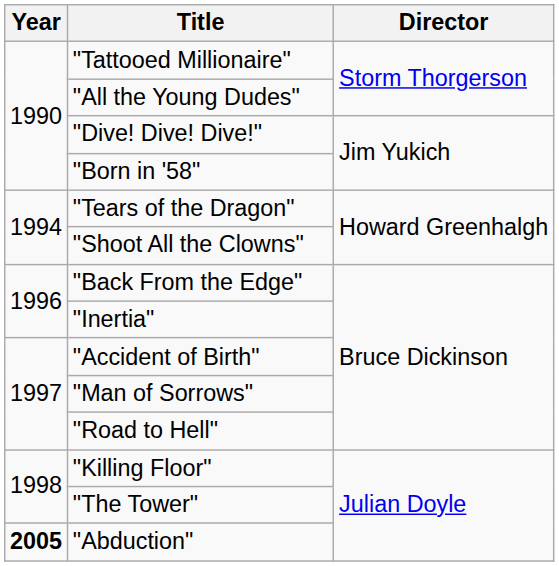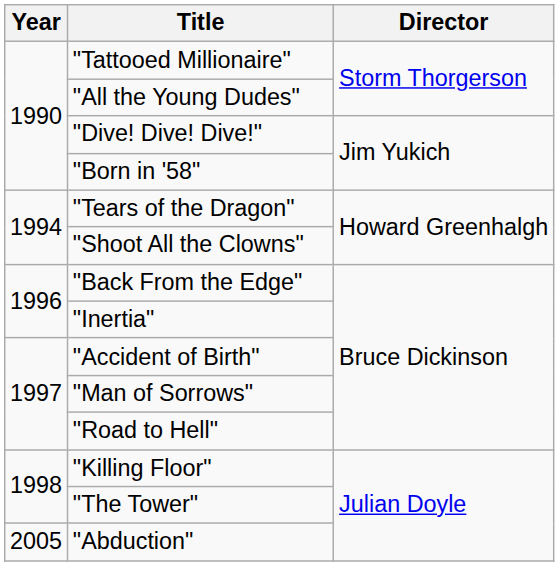(36, 541) bold -> (36, 541) normal
